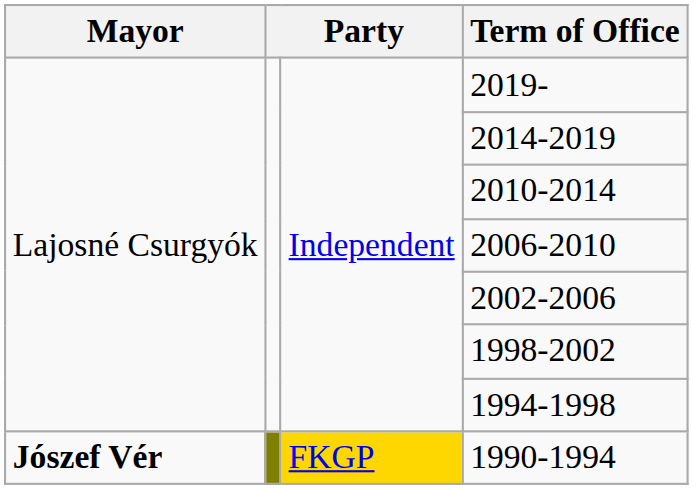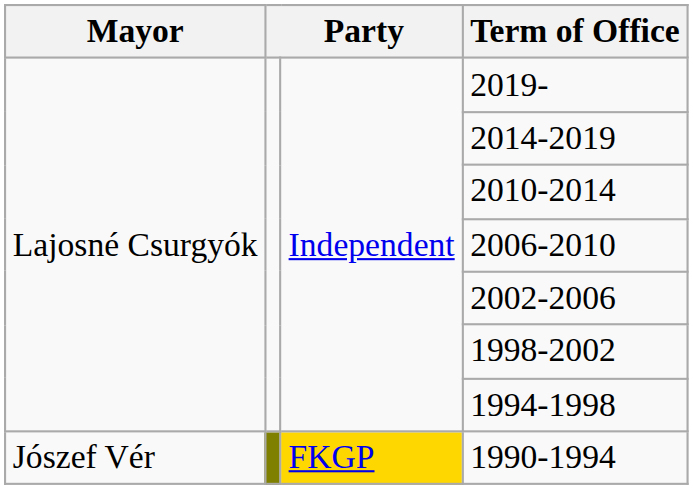(88, 457) bold -> (84, 457) normal
